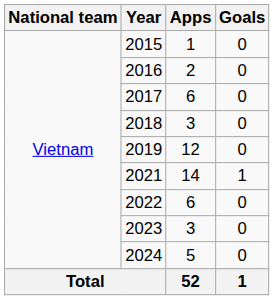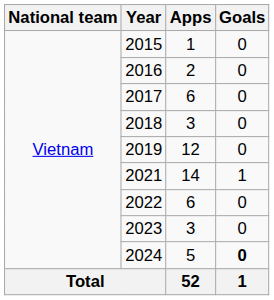(242, 255) normal -> (242, 255) bold
